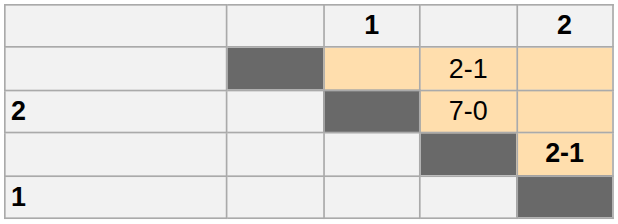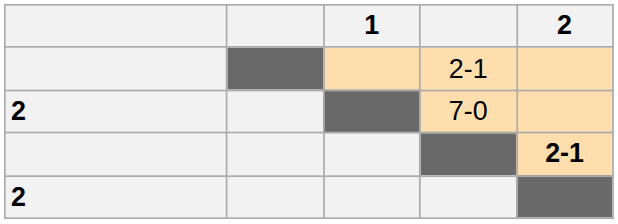(19, 196) 1 -> (19, 196) 2
